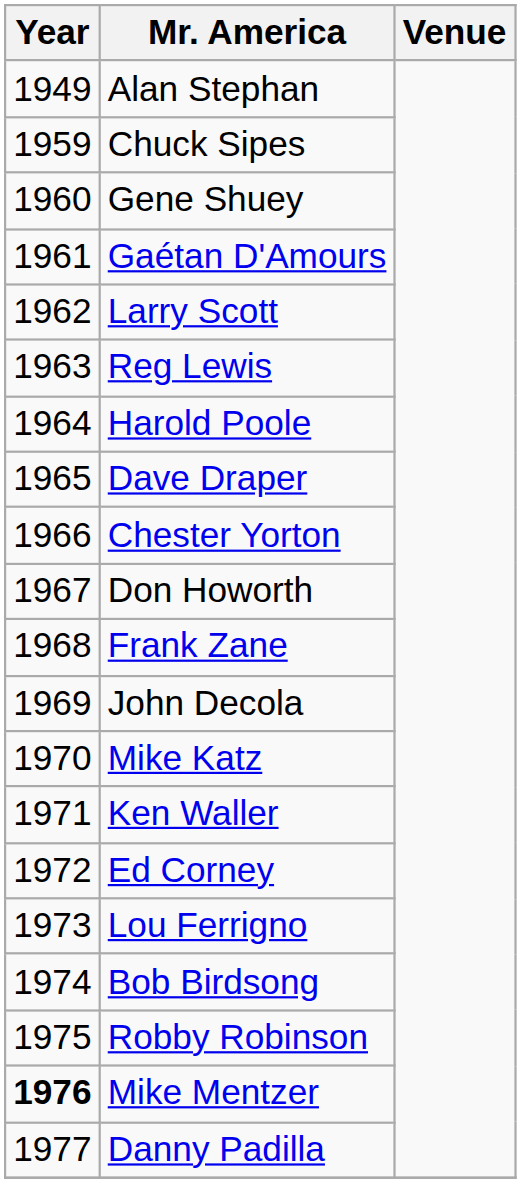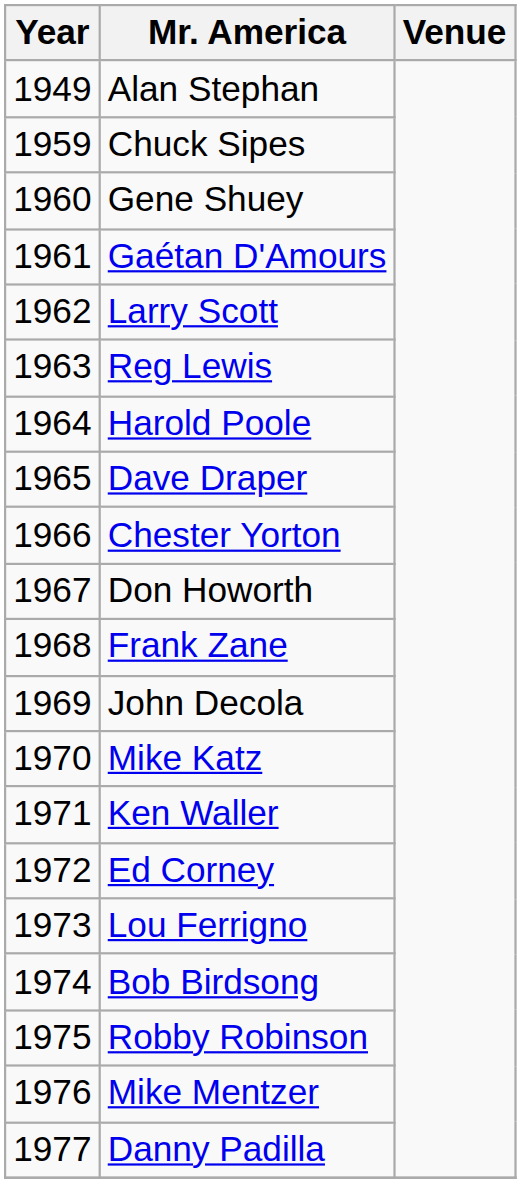(52, 1093) bold -> (52, 1093) normal
